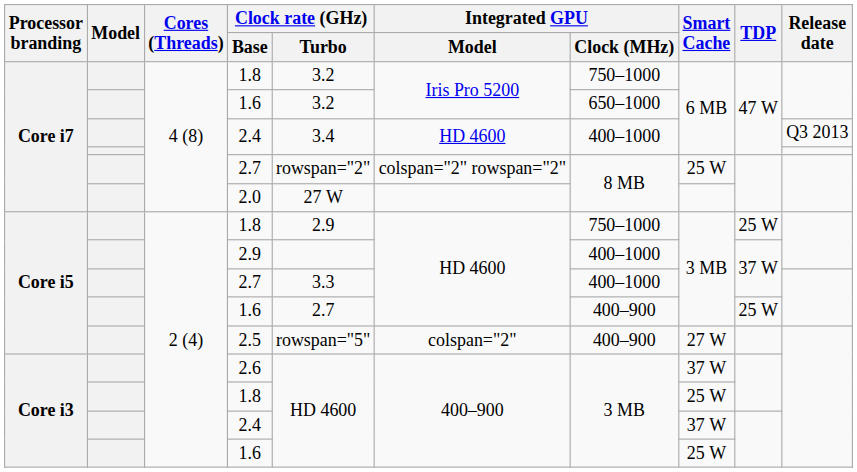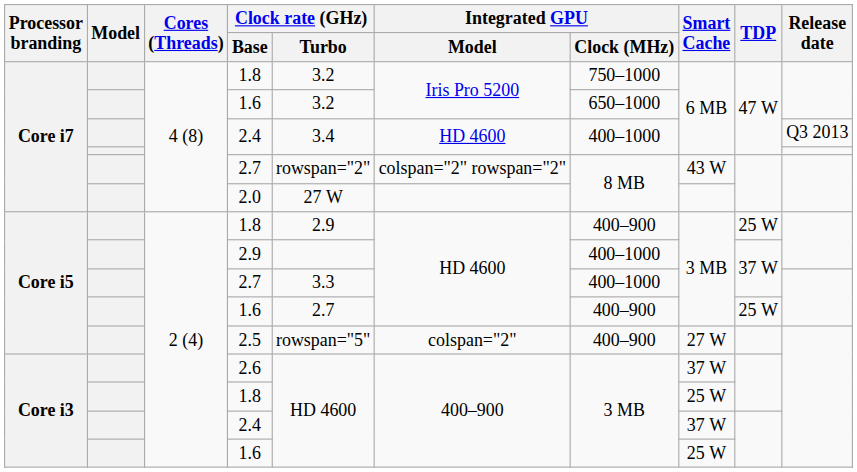(706, 169) 25 W -> (706, 169) 43 W
(624, 225) 750–1000 -> (624, 225) 400–900
